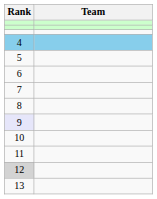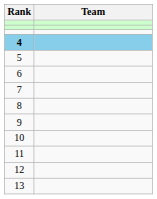(19, 42) normal -> (19, 42) bold
(19, 122) lavender background -> (19, 122) no background
(19, 170) lightgrey background -> (19, 170) no background
